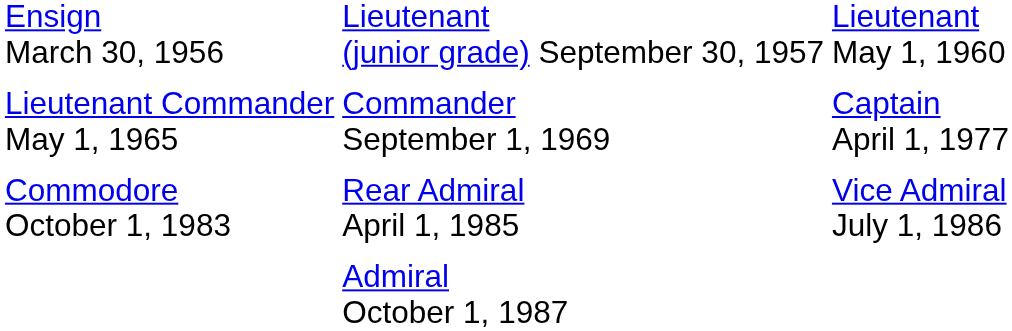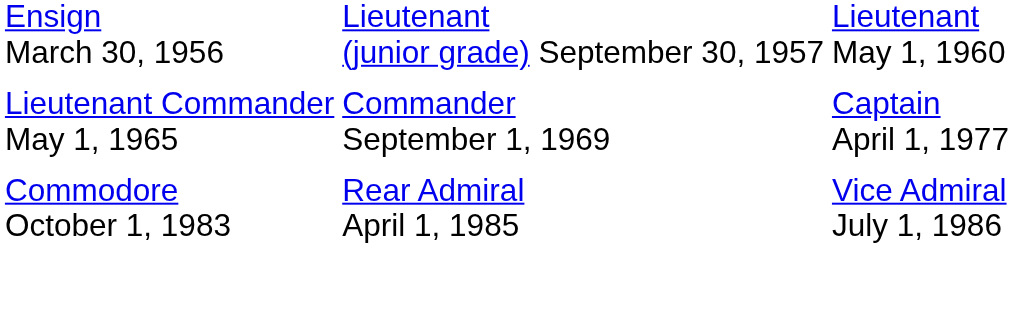- row: (170, 295)
